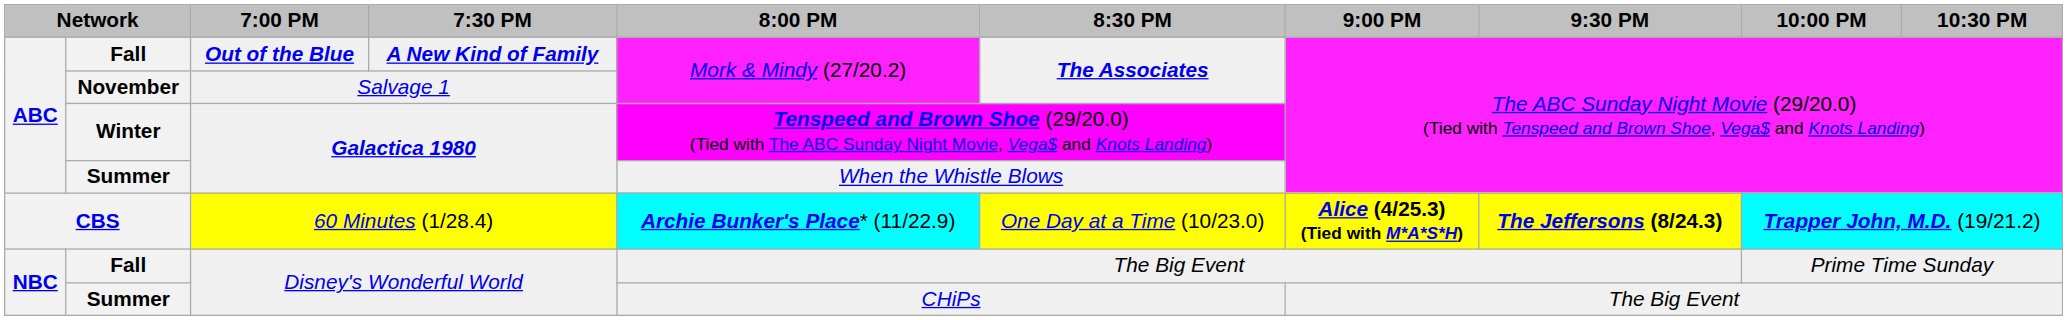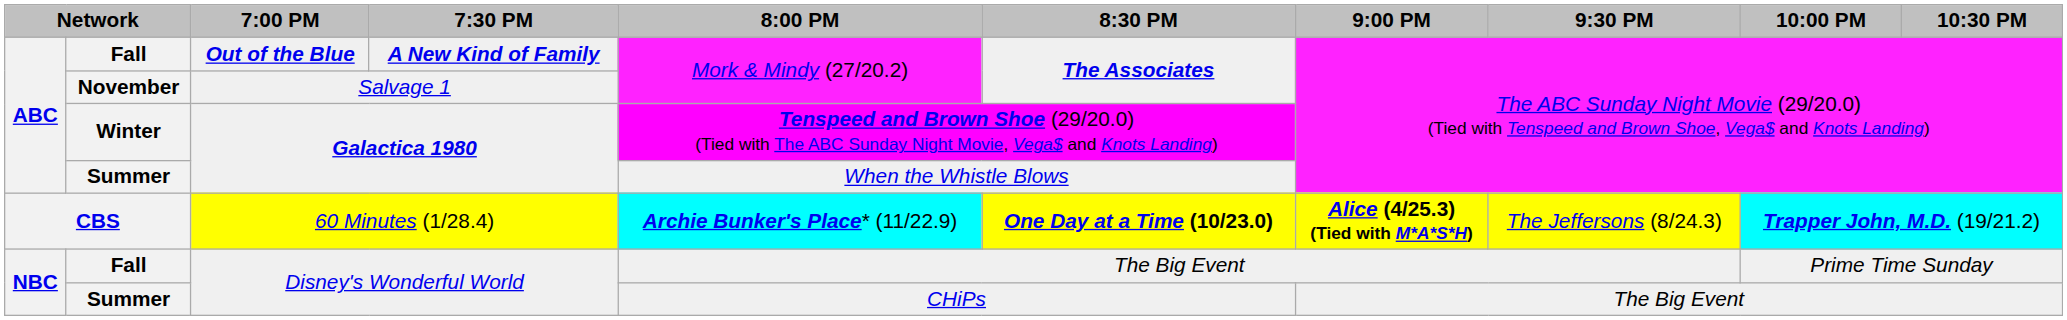(1133, 221) normal -> (1138, 221) bold
(1610, 221) bold -> (1614, 221) normal
